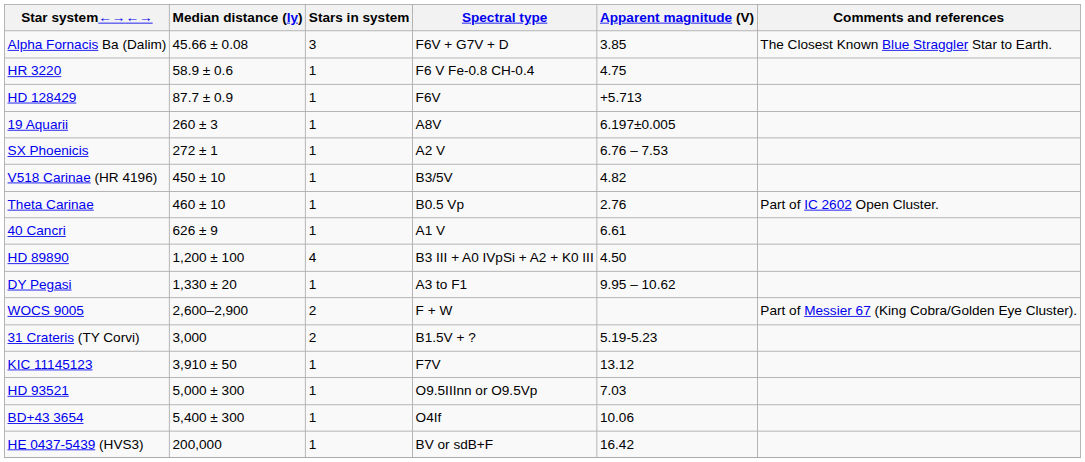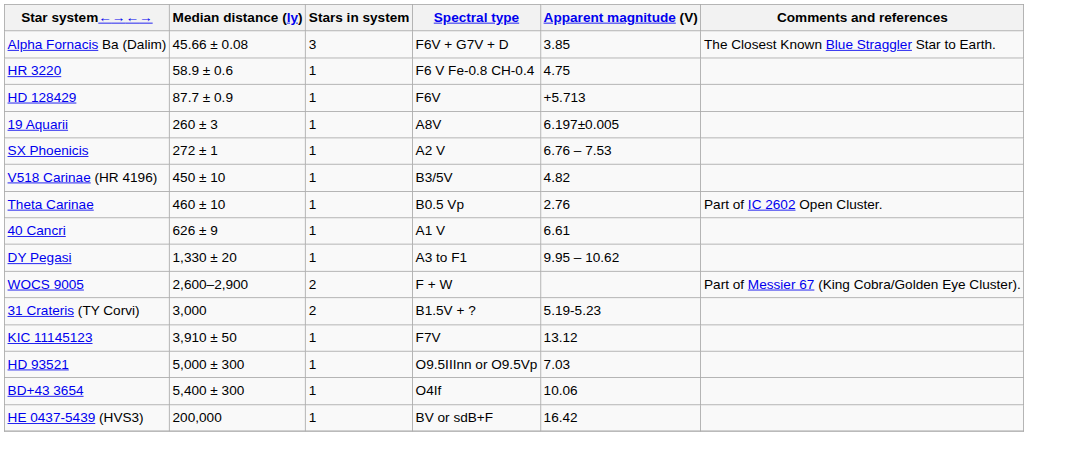- row: (38, 257)
